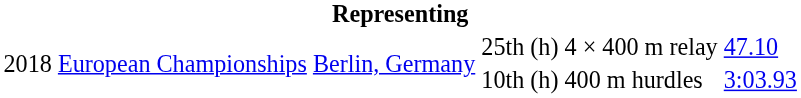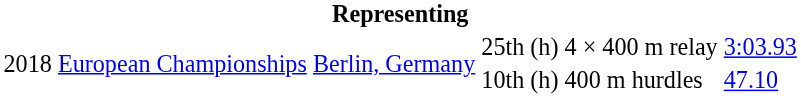(751, 47) 47.10 -> (760, 47) 3:03.93
(760, 80) 3:03.93 -> (751, 80) 47.10
